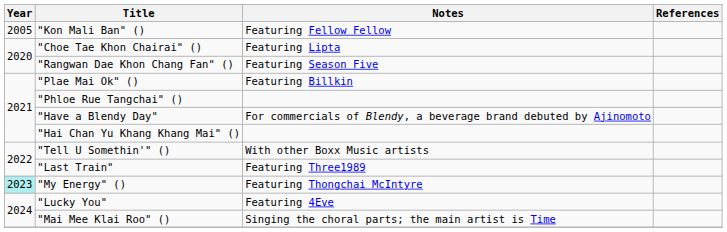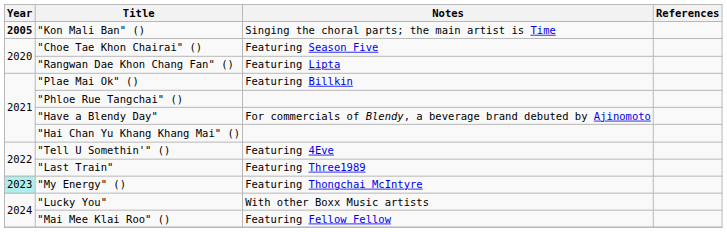(20, 30) normal -> (20, 30) bold
(318, 30) Featuring Fellow Fellow -> (400, 30) Singing the choral parts; the main artist is Time
(293, 47) Featuring Lipta -> (312, 47) Featuring Season Five
(312, 64) Featuring Season Five -> (293, 64) Featuring Lipta
(337, 150) With other Boxx Music artists -> (290, 150) Featuring 4Eve
(290, 202) Featuring 4Eve -> (337, 202) With other Boxx Music artists
(400, 219) Singing the choral parts; the main artist is Time -> (318, 219) Featuring Fellow Fellow
